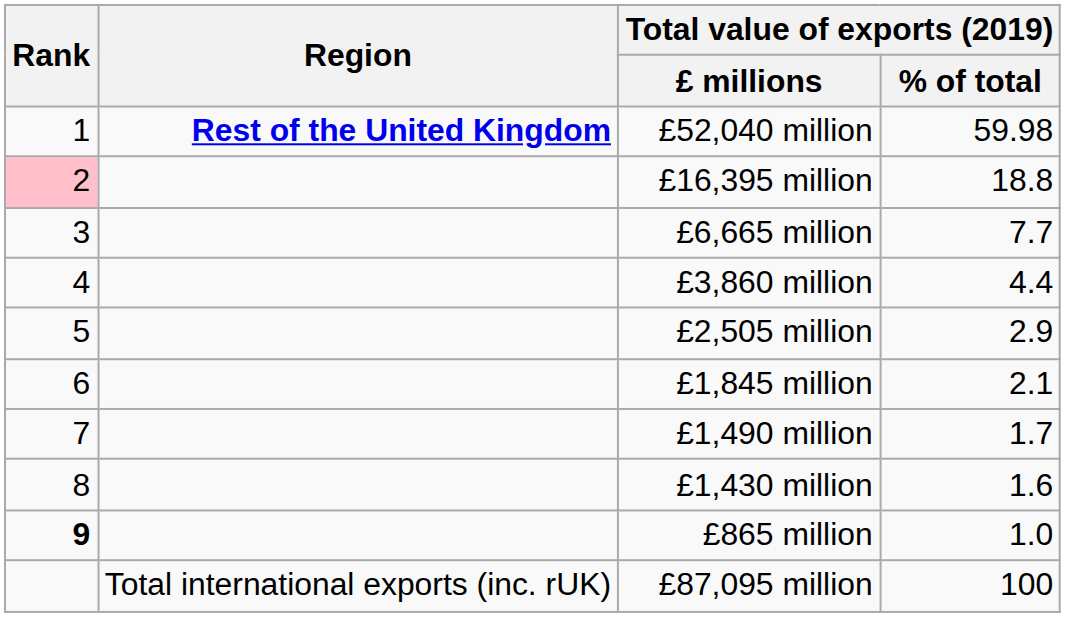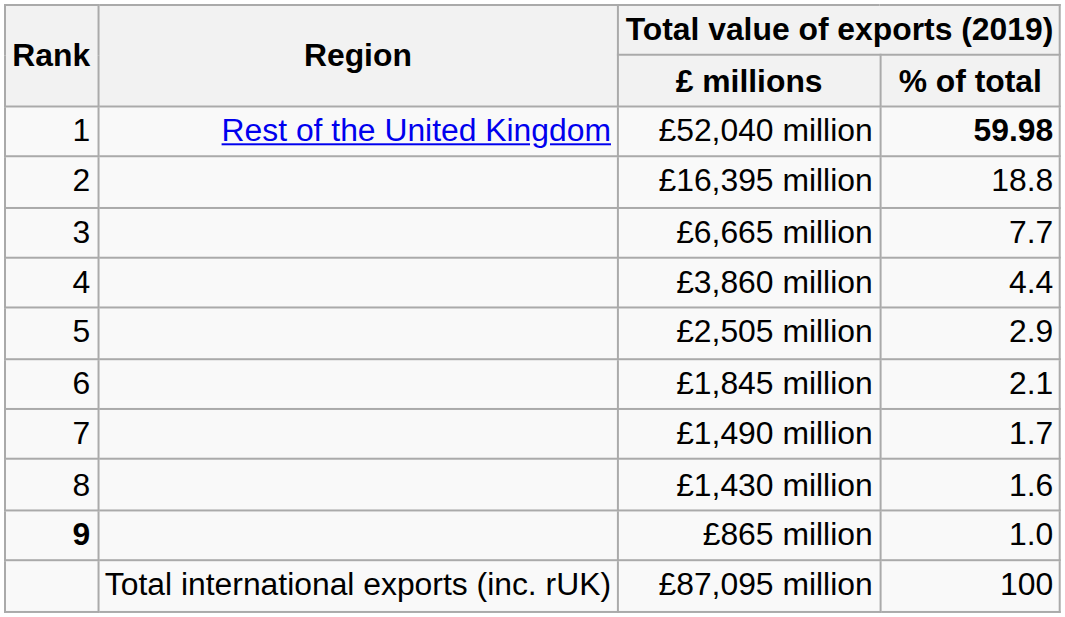(401, 130) bold -> (416, 130) normal
(1013, 130) normal -> (1013, 130) bold
(81, 181) pink background -> (81, 181) no background
